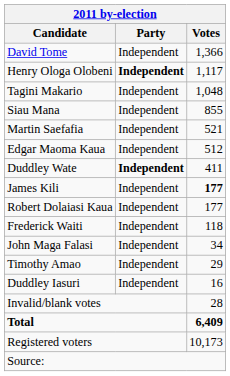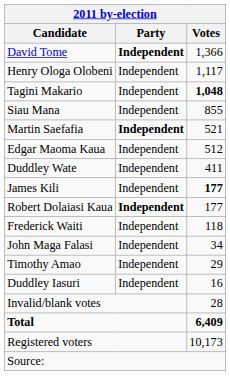(148, 52) normal -> (151, 52) bold
(151, 71) bold -> (148, 71) normal
(209, 91) normal -> (209, 91) bold
(148, 129) normal -> (151, 129) bold
(151, 168) bold -> (148, 168) normal
(148, 206) normal -> (151, 206) bold
